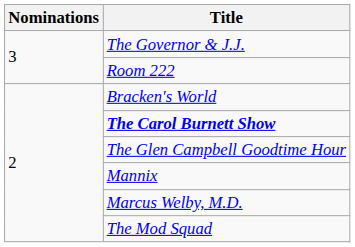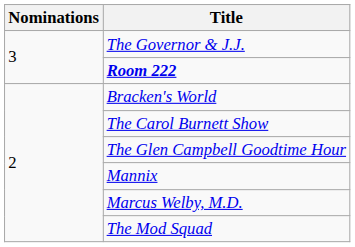(141, 70) normal -> (142, 70) bold
(191, 123) bold -> (187, 123) normal
